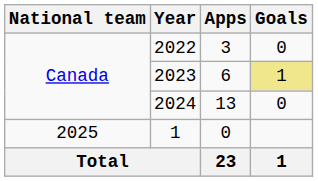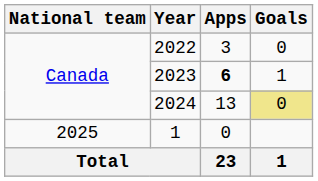(226, 76) normal -> (226, 76) bold
(281, 76) khaki background -> (281, 76) no background
(281, 105) no background -> (281, 105) khaki background
